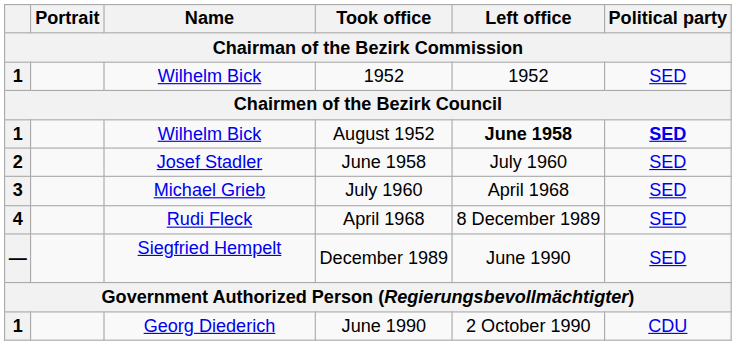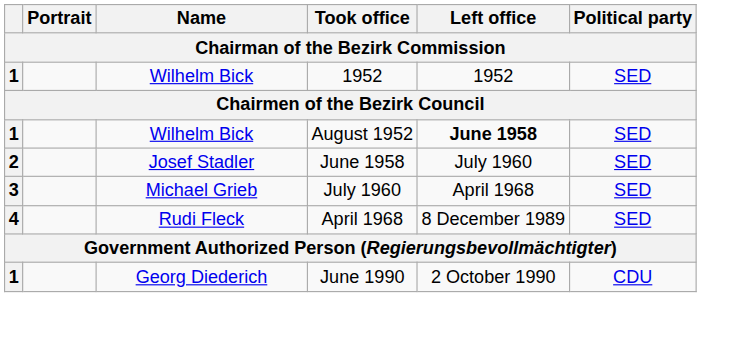(668, 133) bold -> (633, 133) normal
- row: (384, 258)
